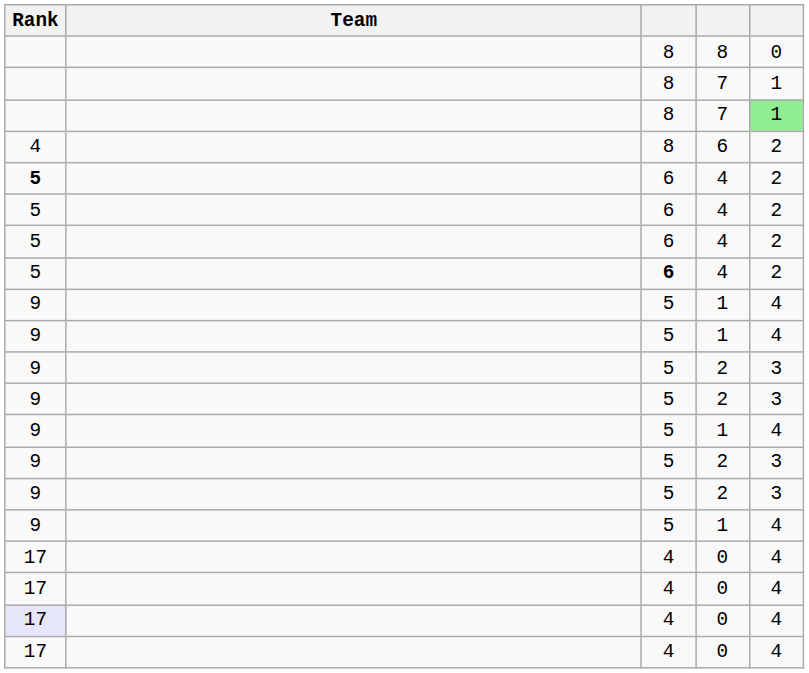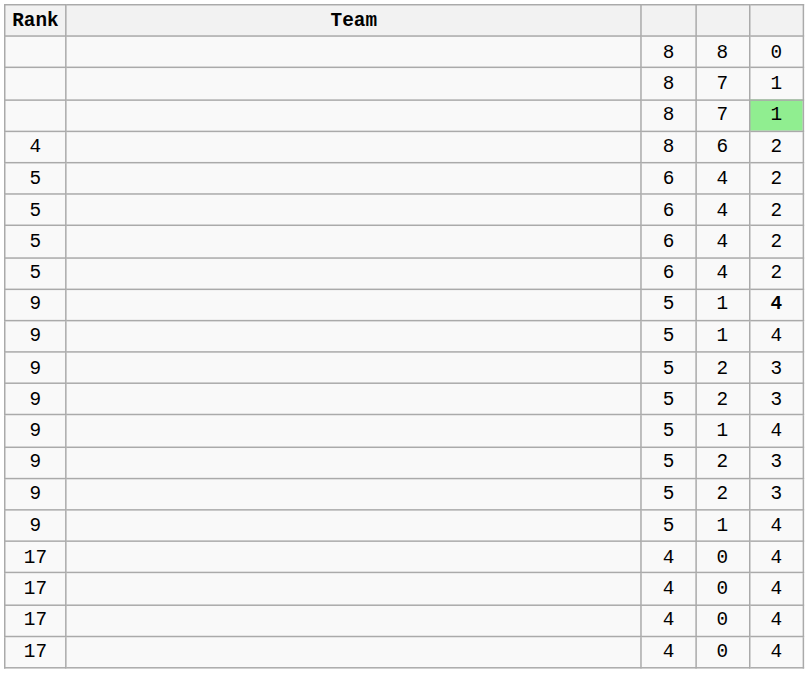(35, 178) bold -> (35, 178) normal
(668, 273) bold -> (668, 273) normal
(776, 305) normal -> (776, 305) bold
(35, 620) lavender background -> (35, 620) no background
